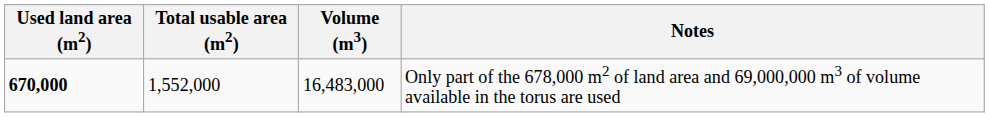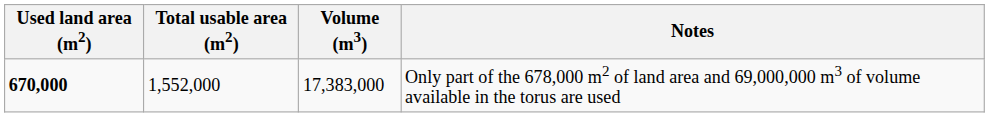(344, 85) 16,483,000 -> (344, 85) 17,383,000
